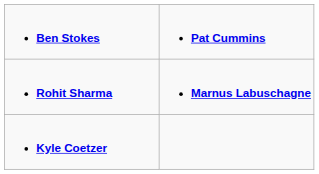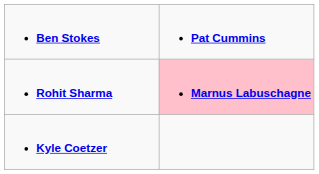(236, 93) no background -> (236, 93) pink background
